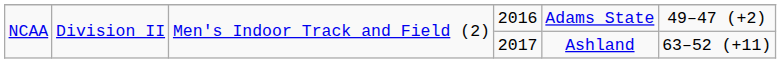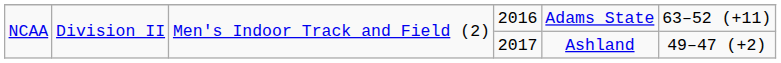(717, 18) 49–47 (+2) -> (717, 18) 63–52 (+11)
(717, 45) 63–52 (+11) -> (717, 45) 49–47 (+2)
